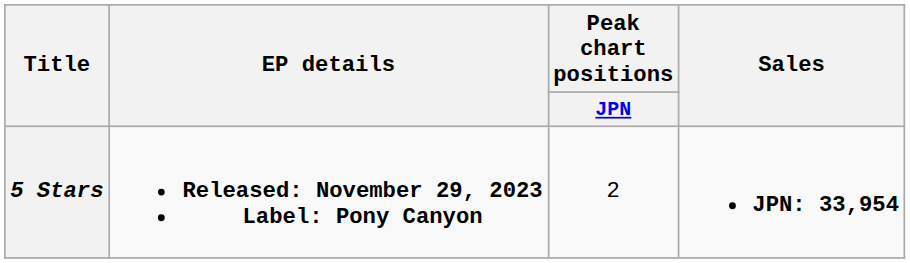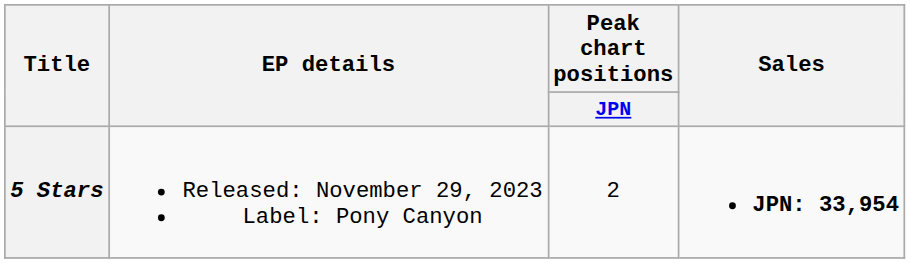(328, 205) bold -> (328, 205) normal
